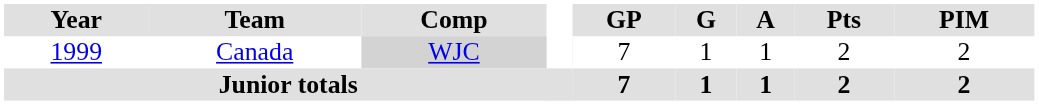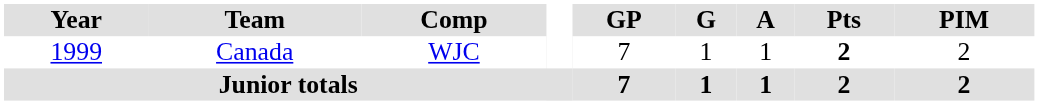(454, 51) lightgrey background -> (454, 51) no background
(844, 51) normal -> (844, 51) bold
